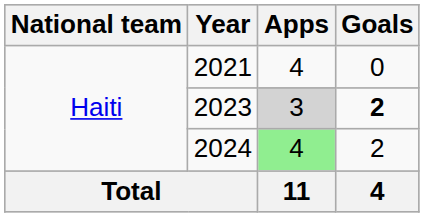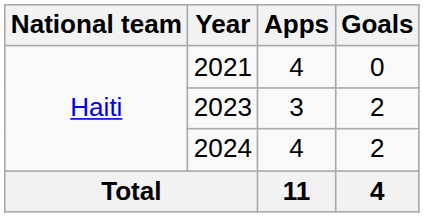(297, 107) lightgrey background -> (297, 107) no background
(377, 107) bold -> (377, 107) normal
(297, 149) lightgreen background -> (297, 149) no background
